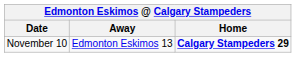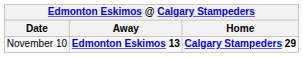(122, 44) normal -> (126, 44) bold
